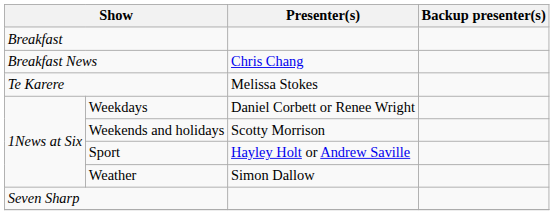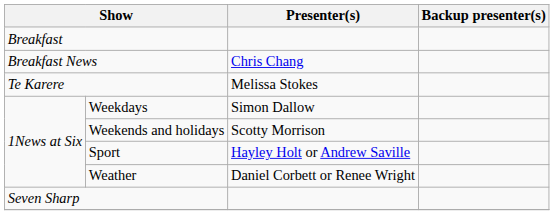(323, 107) Daniel Corbett or Renee Wright -> (273, 107) Simon Dallow
(273, 175) Simon Dallow -> (323, 175) Daniel Corbett or Renee Wright
